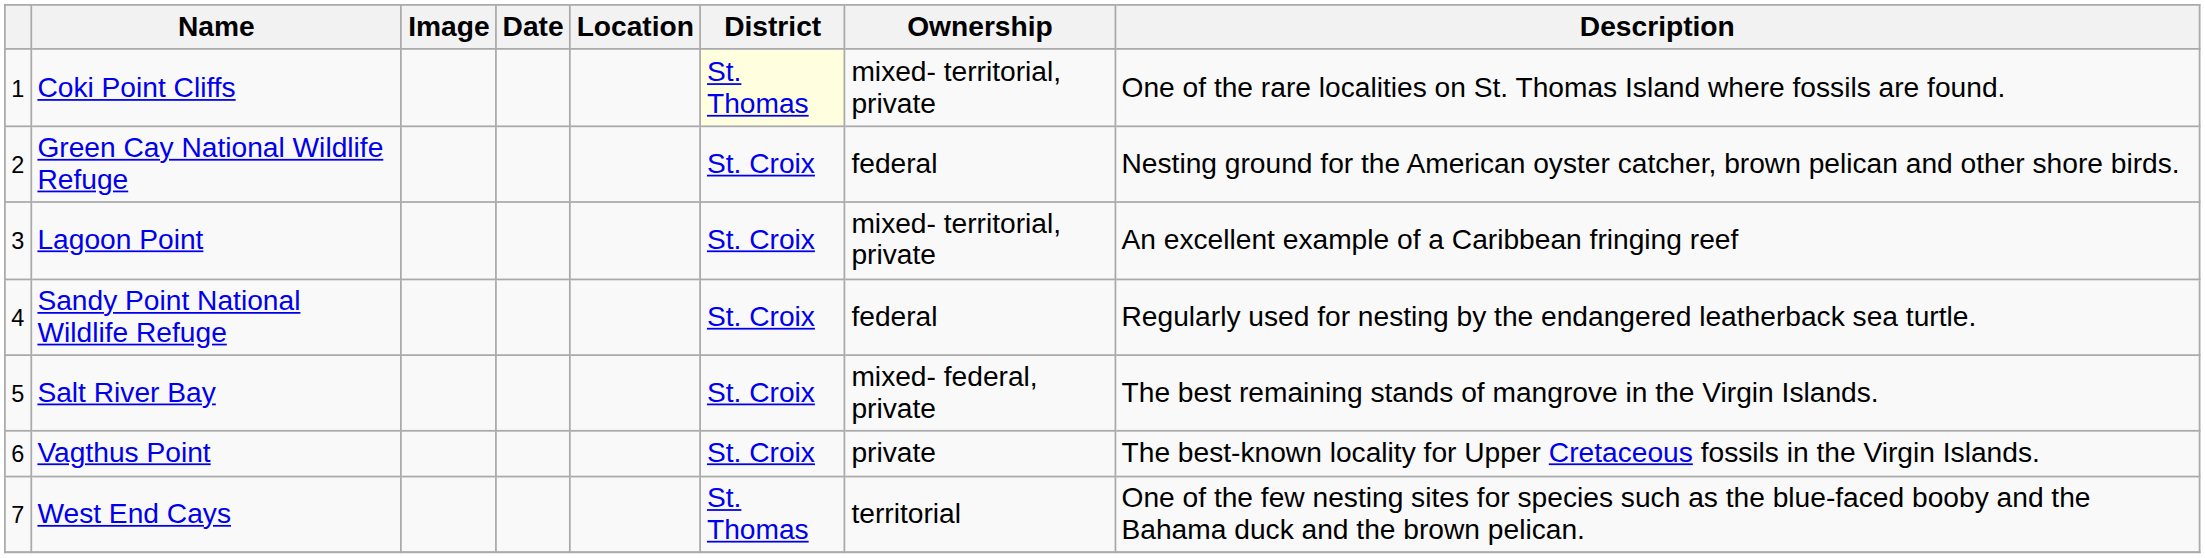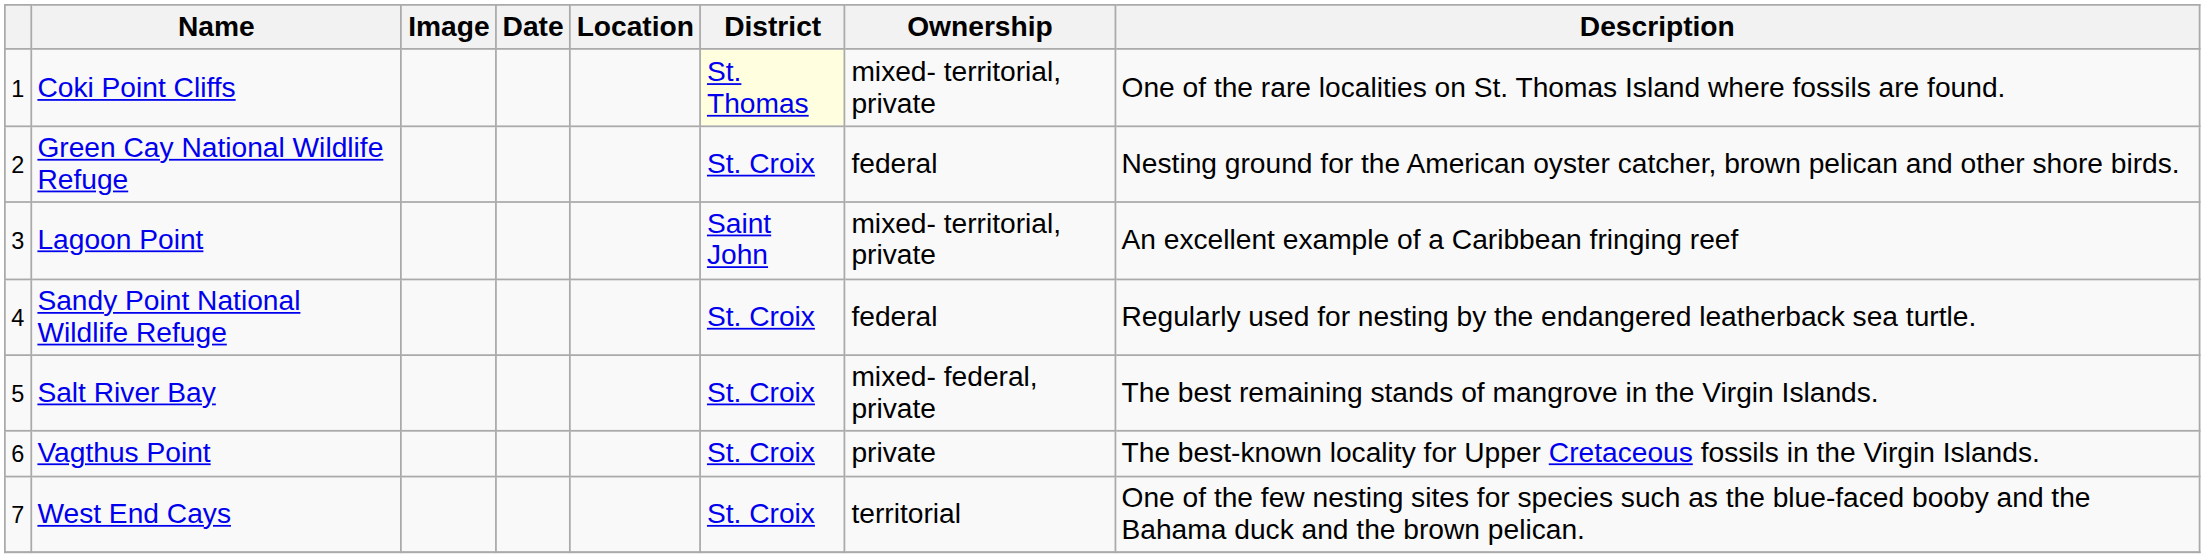(761, 240) St. Croix -> (739, 240) Saint John
(758, 513) St. Thomas -> (761, 513) St. Croix
